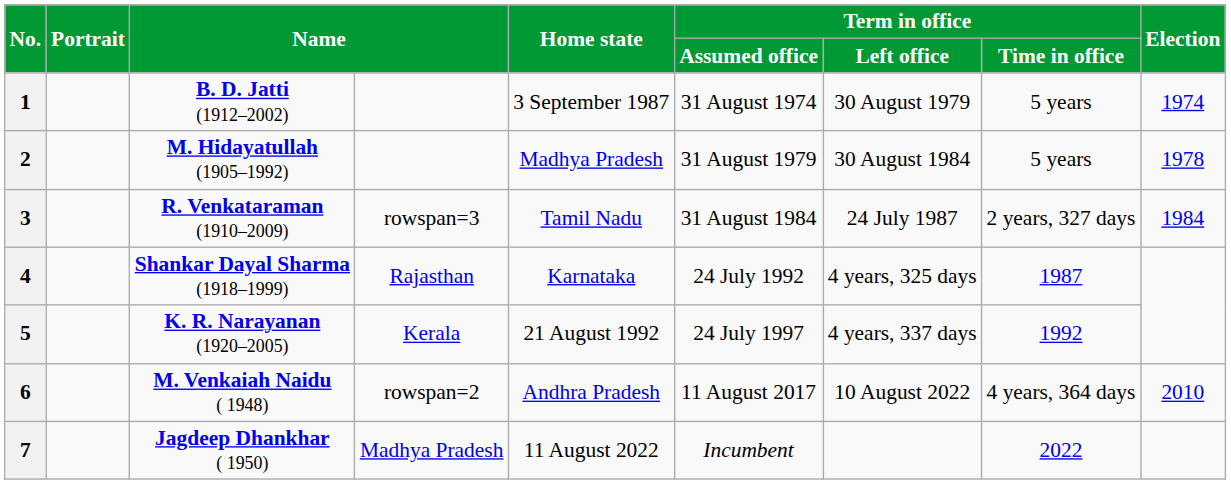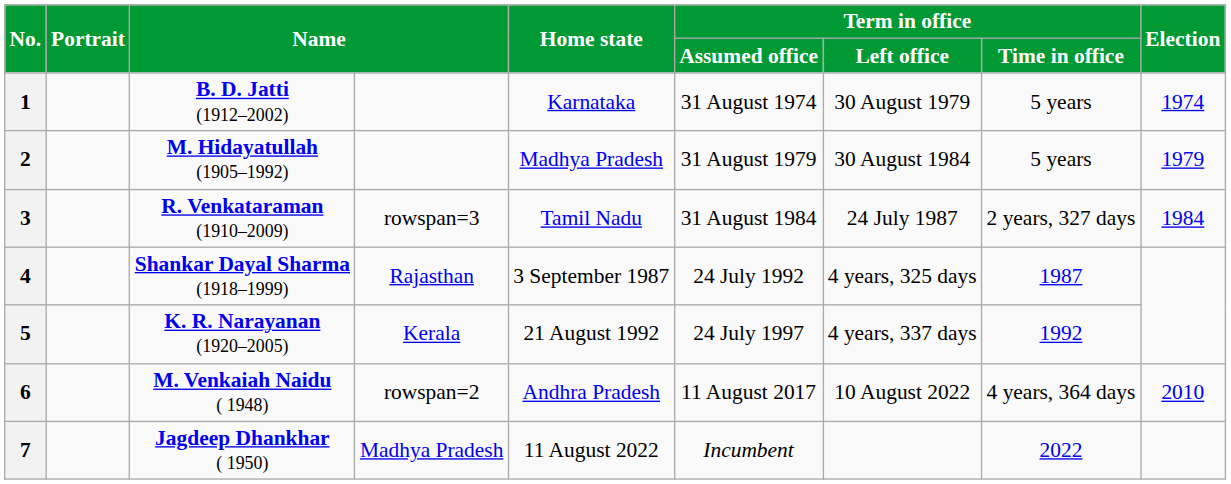(591, 101) 3 September 1987 -> (591, 101) Karnataka
(1183, 159) 1978 -> (1183, 159) 1979
(591, 275) Karnataka -> (591, 275) 3 September 1987
